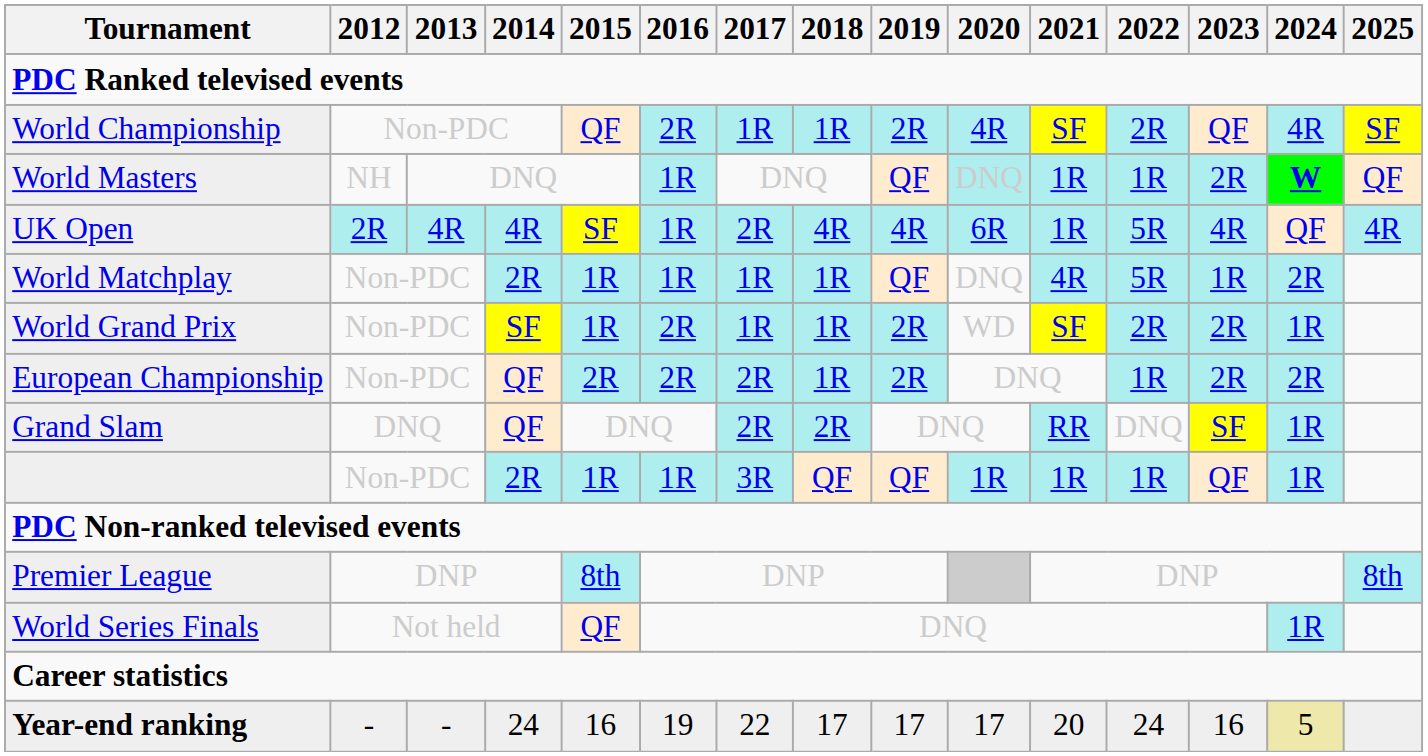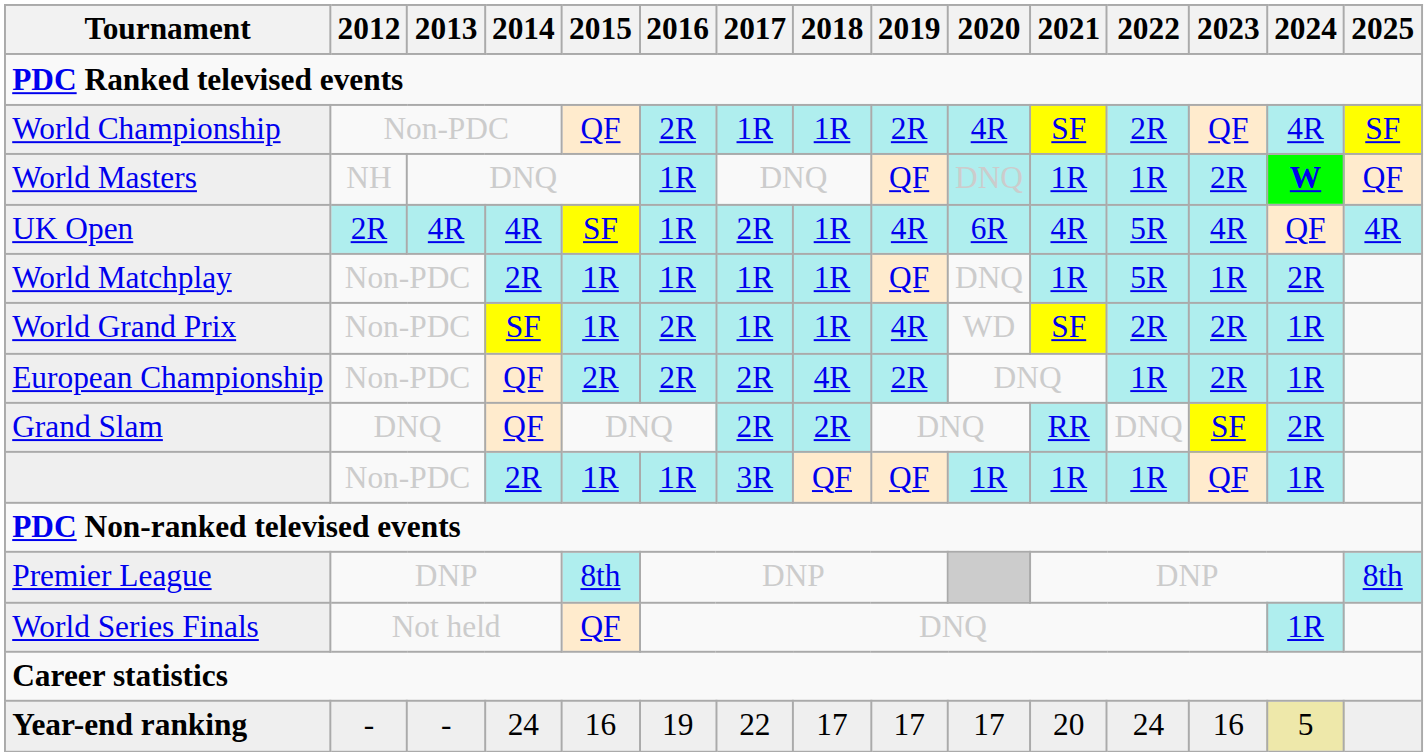(832, 228) 4R -> (832, 228) 1R
(1069, 228) 1R -> (1069, 228) 4R
(1069, 278) 4R -> (1069, 278) 1R
(909, 327) 2R -> (909, 327) 4R
(832, 377) 1R -> (832, 377) 4R
(1306, 377) 2R -> (1306, 377) 1R
(1306, 427) 1R -> (1306, 427) 2R
